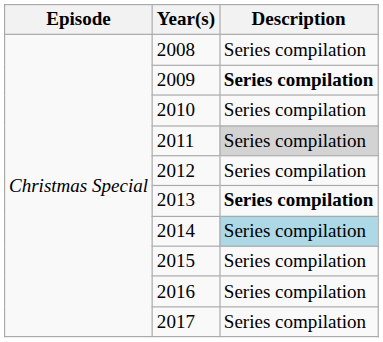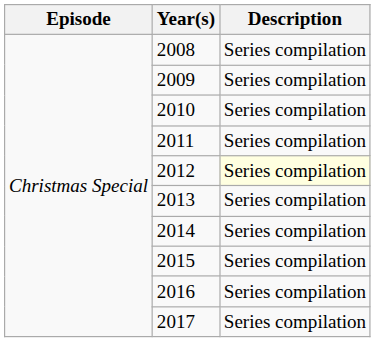(299, 79) bold -> (295, 79) normal
(295, 140) lightgrey background -> (295, 140) no background
(295, 170) no background -> (295, 170) lightyellow background
(299, 200) bold -> (295, 200) normal
(295, 230) lightblue background -> (295, 230) no background
